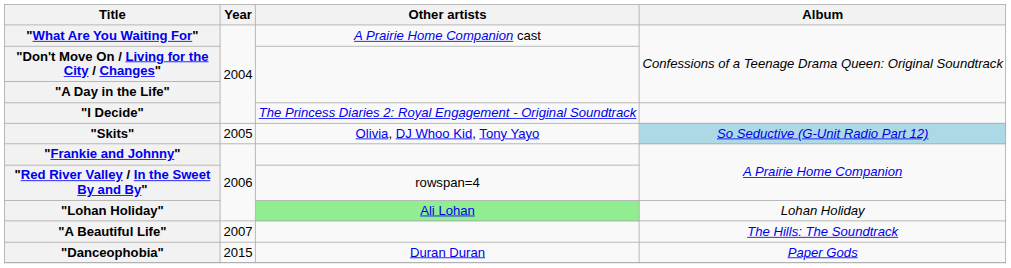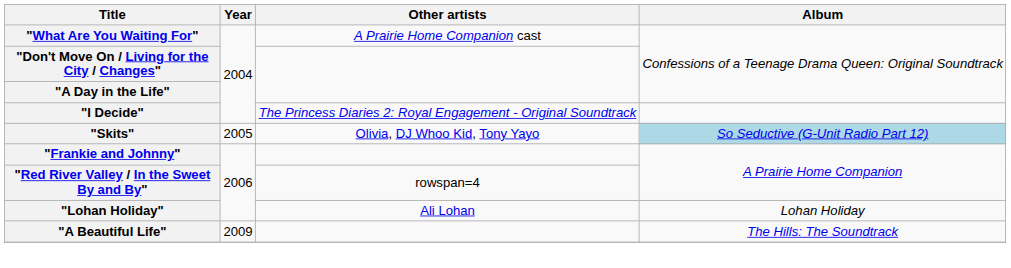(448, 210) lightgreen background -> (448, 210) no background
(238, 231) 2007 -> (238, 231) 2009
- row: (112, 252)
